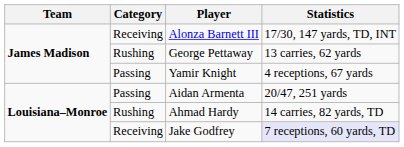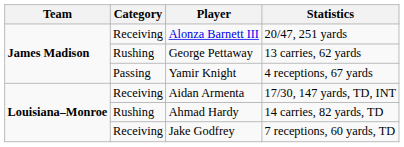(330, 34) 17/30, 147 yards, TD, INT -> (306, 34) 20/47, 251 yards
(132, 92) Passing -> (138, 92) Receiving
(306, 92) 20/47, 251 yards -> (330, 92) 17/30, 147 yards, TD, INT
(330, 131) lavender background -> (330, 131) no background
